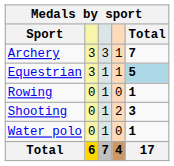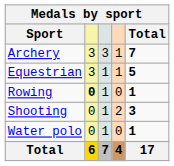(132, 73) lightblue background -> (132, 73) no background
(92, 93) normal -> (92, 93) bold
